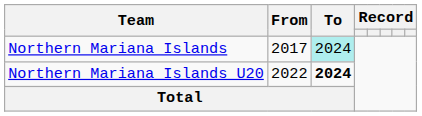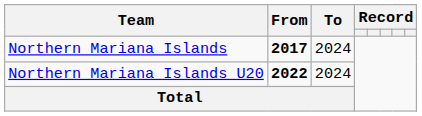(289, 49) normal -> (289, 49) bold
(333, 49) paleturquoise background -> (333, 49) no background
(289, 74) normal -> (289, 74) bold
(333, 74) bold -> (333, 74) normal
